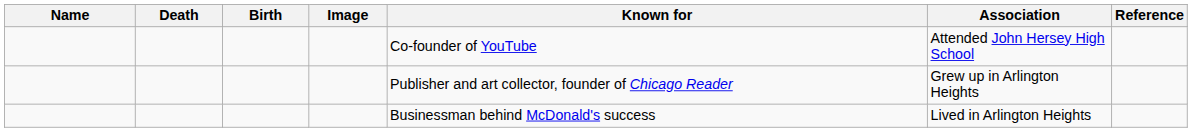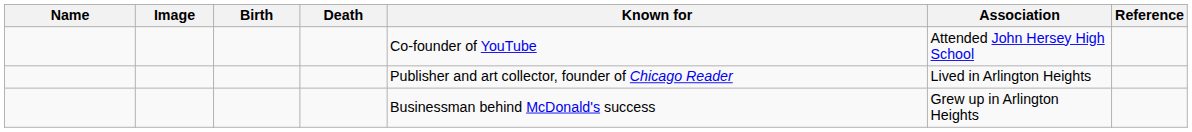columns swapped: (348, 15) <-> (179, 15)
(995, 84) Grew up in Arlington Heights -> (1011, 76) Lived in Arlington Heights
(1011, 115) Lived in Arlington Heights -> (995, 107) Grew up in Arlington Heights
